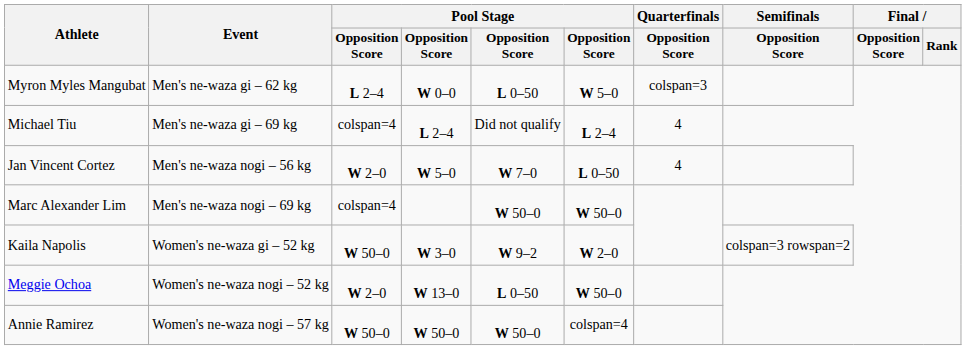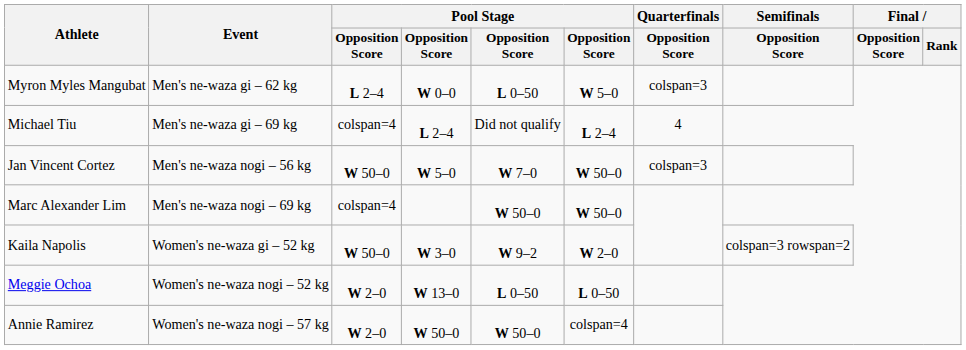(367, 174) W 2–0 -> (367, 174) W 50–0
(599, 174) L 0–50 -> (599, 174) W 50–0
(678, 165) 4 -> (678, 165) colspan=3
(599, 293) W 50–0 -> (599, 293) L 0–50
(367, 333) W 50–0 -> (367, 333) W 2–0
